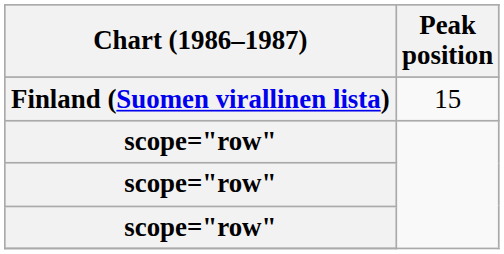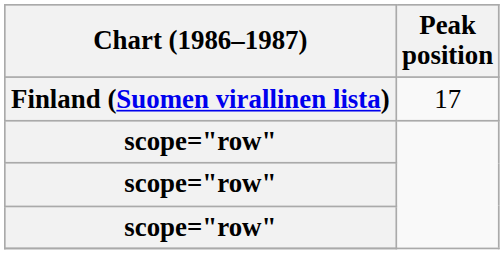(448, 98) 15 -> (448, 98) 17
